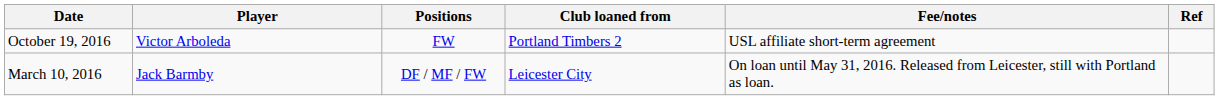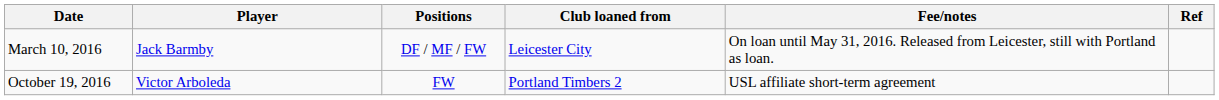rows swapped: (55, 74) <-> (59, 41)
